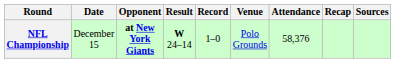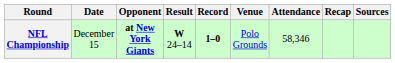(213, 39) normal -> (213, 39) bold
(296, 39) 58,376 -> (296, 39) 58,346
